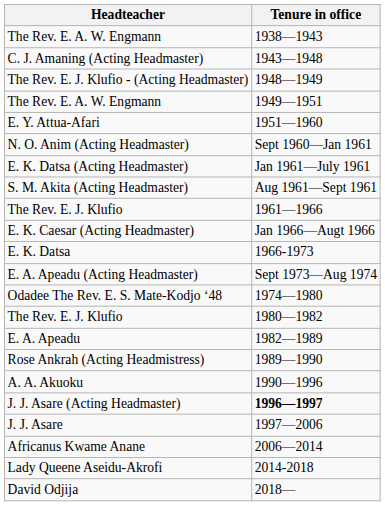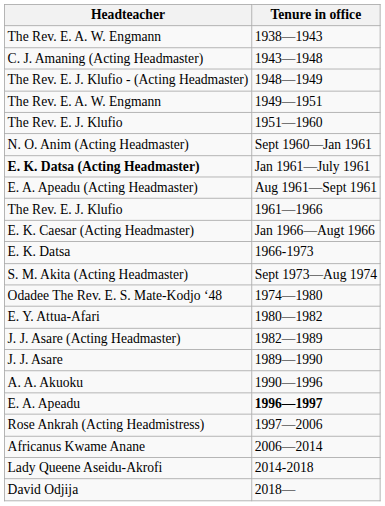(54, 123) E. Y. Attua-Afari -> (65, 123) The Rev. E. J. Klufio
(98, 166) normal -> (104, 166) bold
(98, 187) S. M. Akita (Acting Headmaster) -> (103, 187) E. A. Apeadu (Acting Headmaster)
(103, 274) E. A. Apeadu (Acting Headmaster) -> (98, 274) S. M. Akita (Acting Headmaster)
(65, 317) The Rev. E. J. Klufio -> (54, 317) E. Y. Attua-Afari
(44, 338) E. A. Apeadu -> (94, 338) J. J. Asare (Acting Headmaster)
(106, 360) Rose Ankrah (Acting Headmistress) -> (35, 360) J. J. Asare
(94, 403) J. J. Asare (Acting Headmaster) -> (44, 403) E. A. Apeadu
(35, 425) J. J. Asare -> (106, 425) Rose Ankrah (Acting Headmistress)
